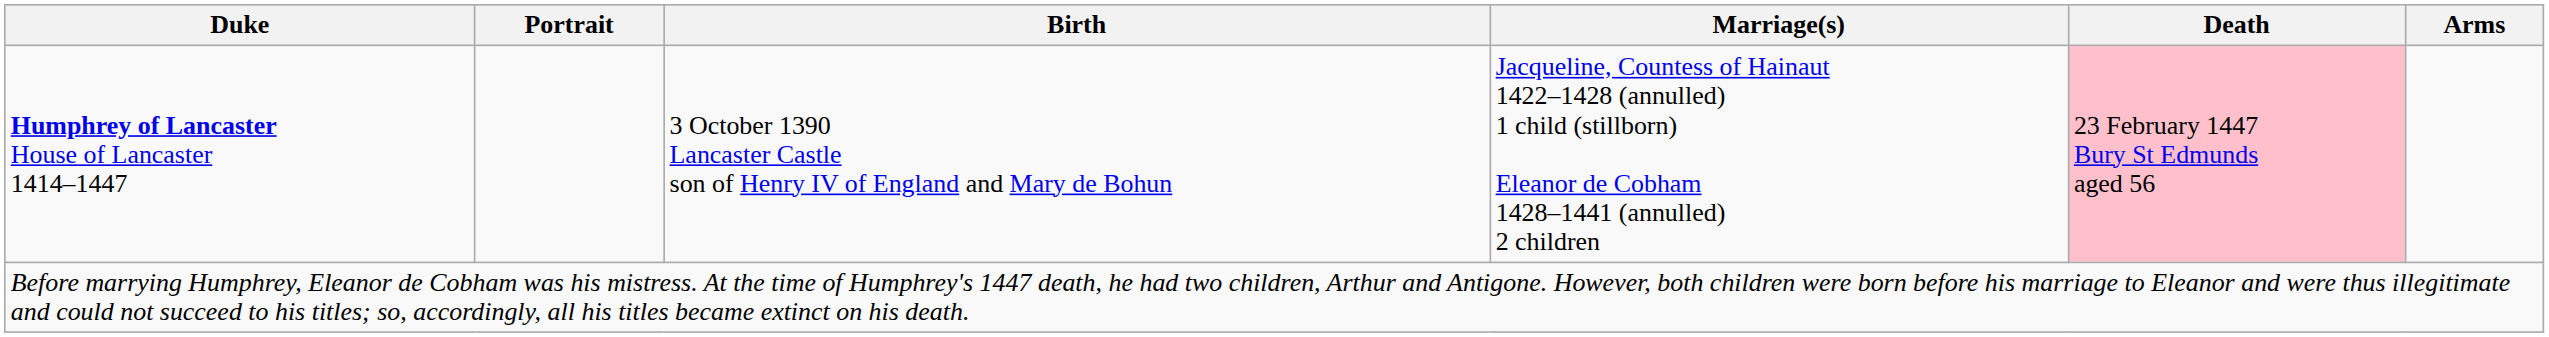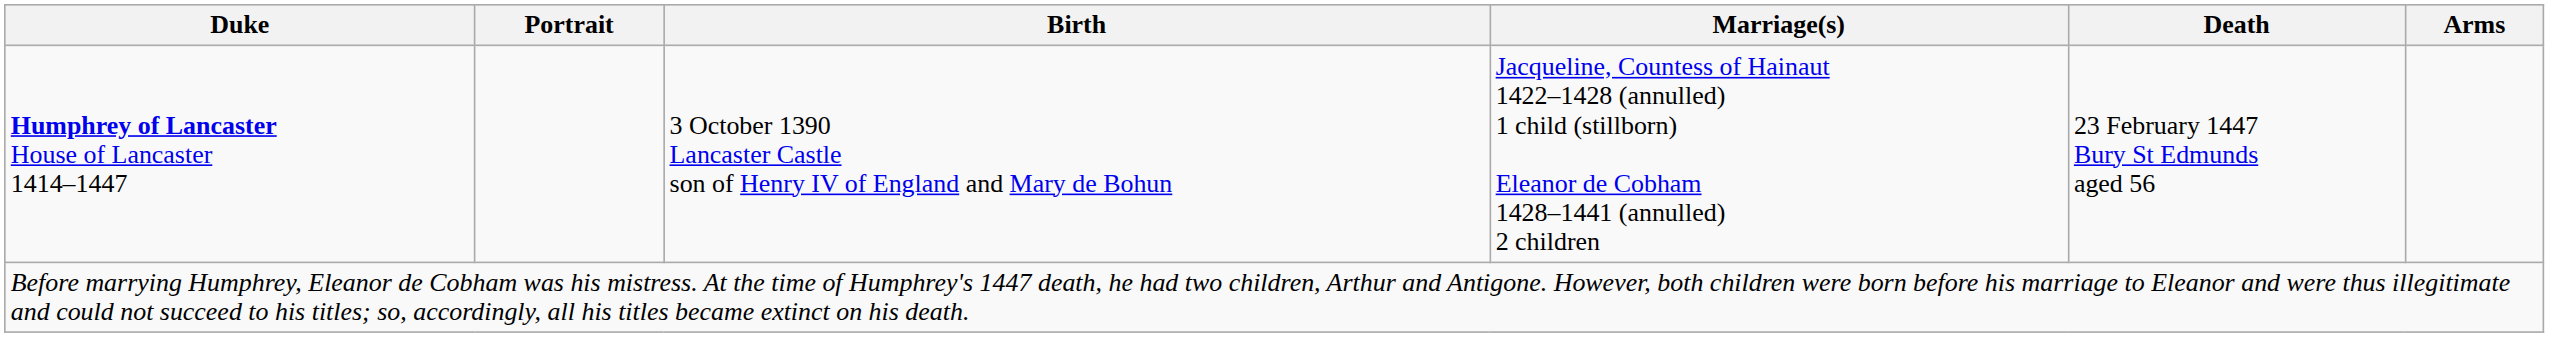(2166, 153) pink background -> (2166, 153) no background
